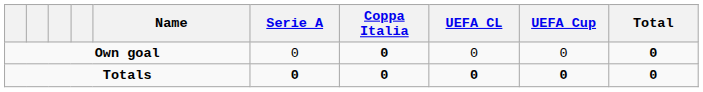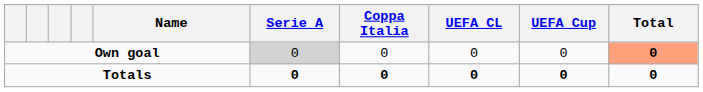(295, 53) no background -> (295, 53) lightgrey background
(384, 53) bold -> (384, 53) normal
(653, 53) no background -> (653, 53) lightsalmon background
